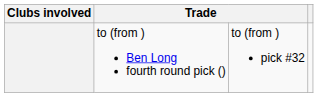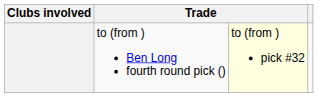(268, 45) no background -> (268, 45) lightyellow background
